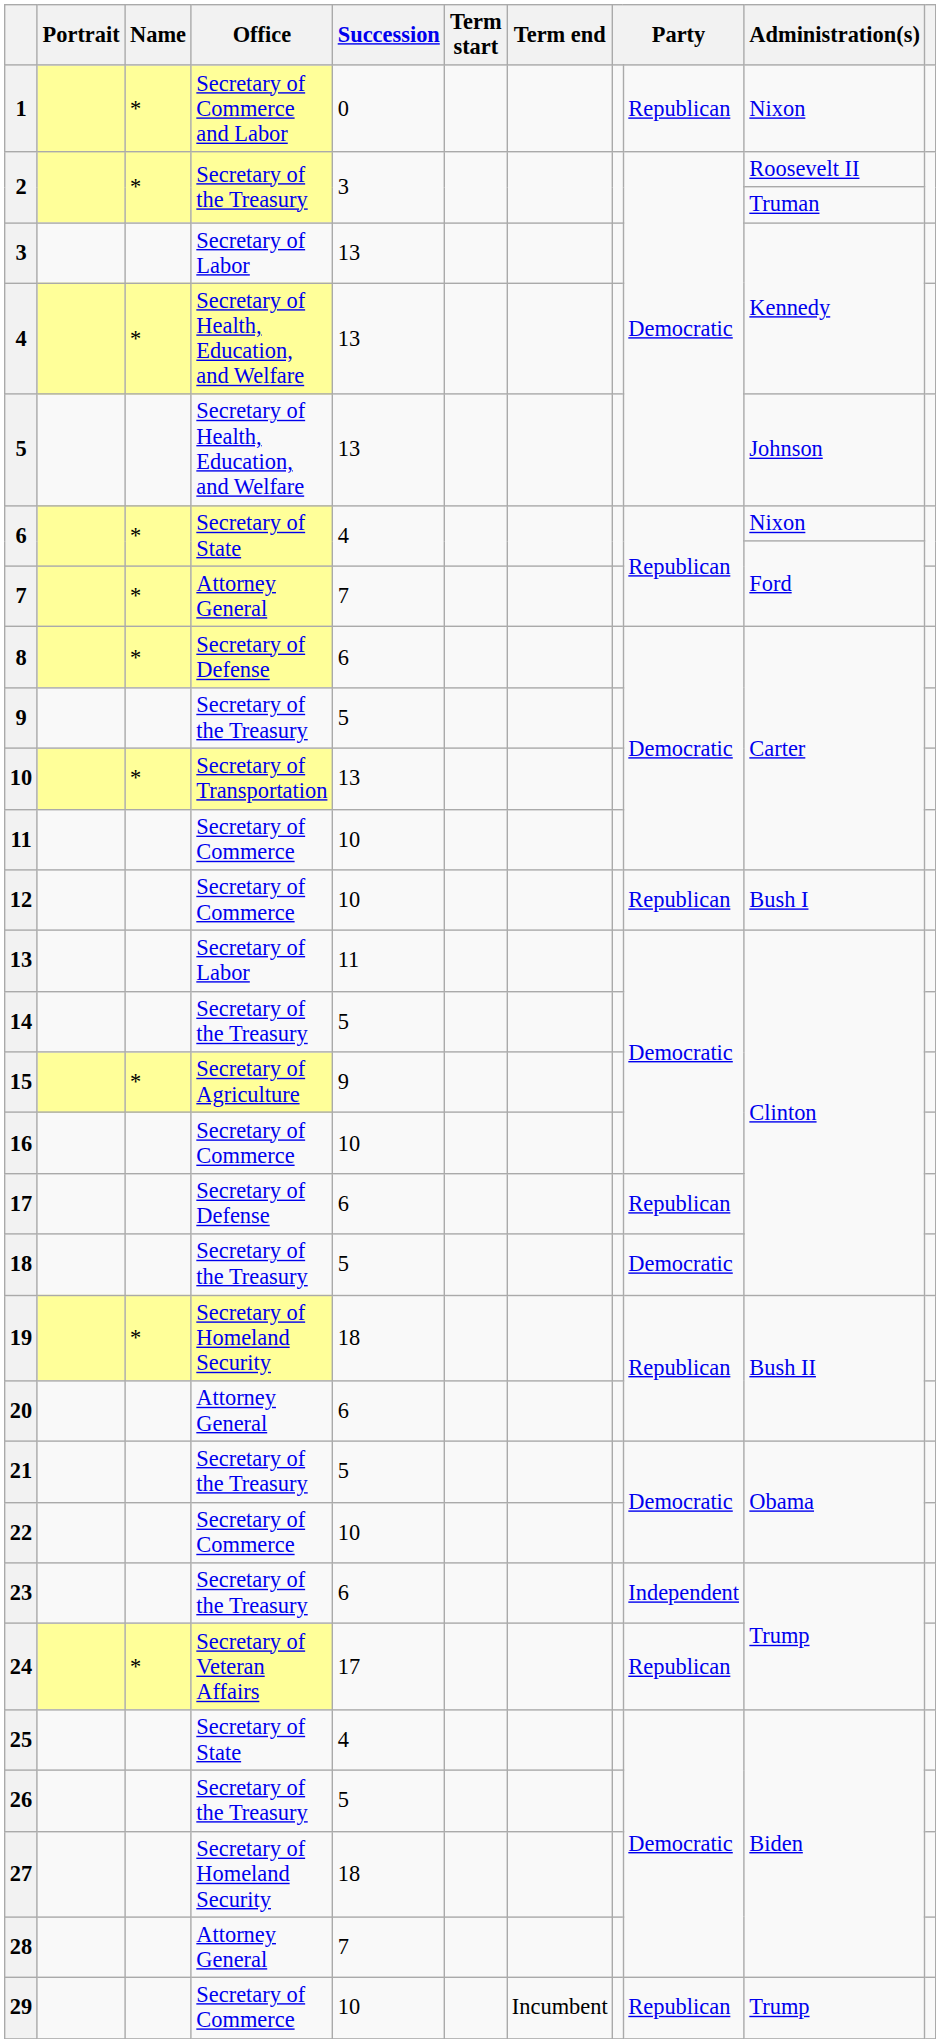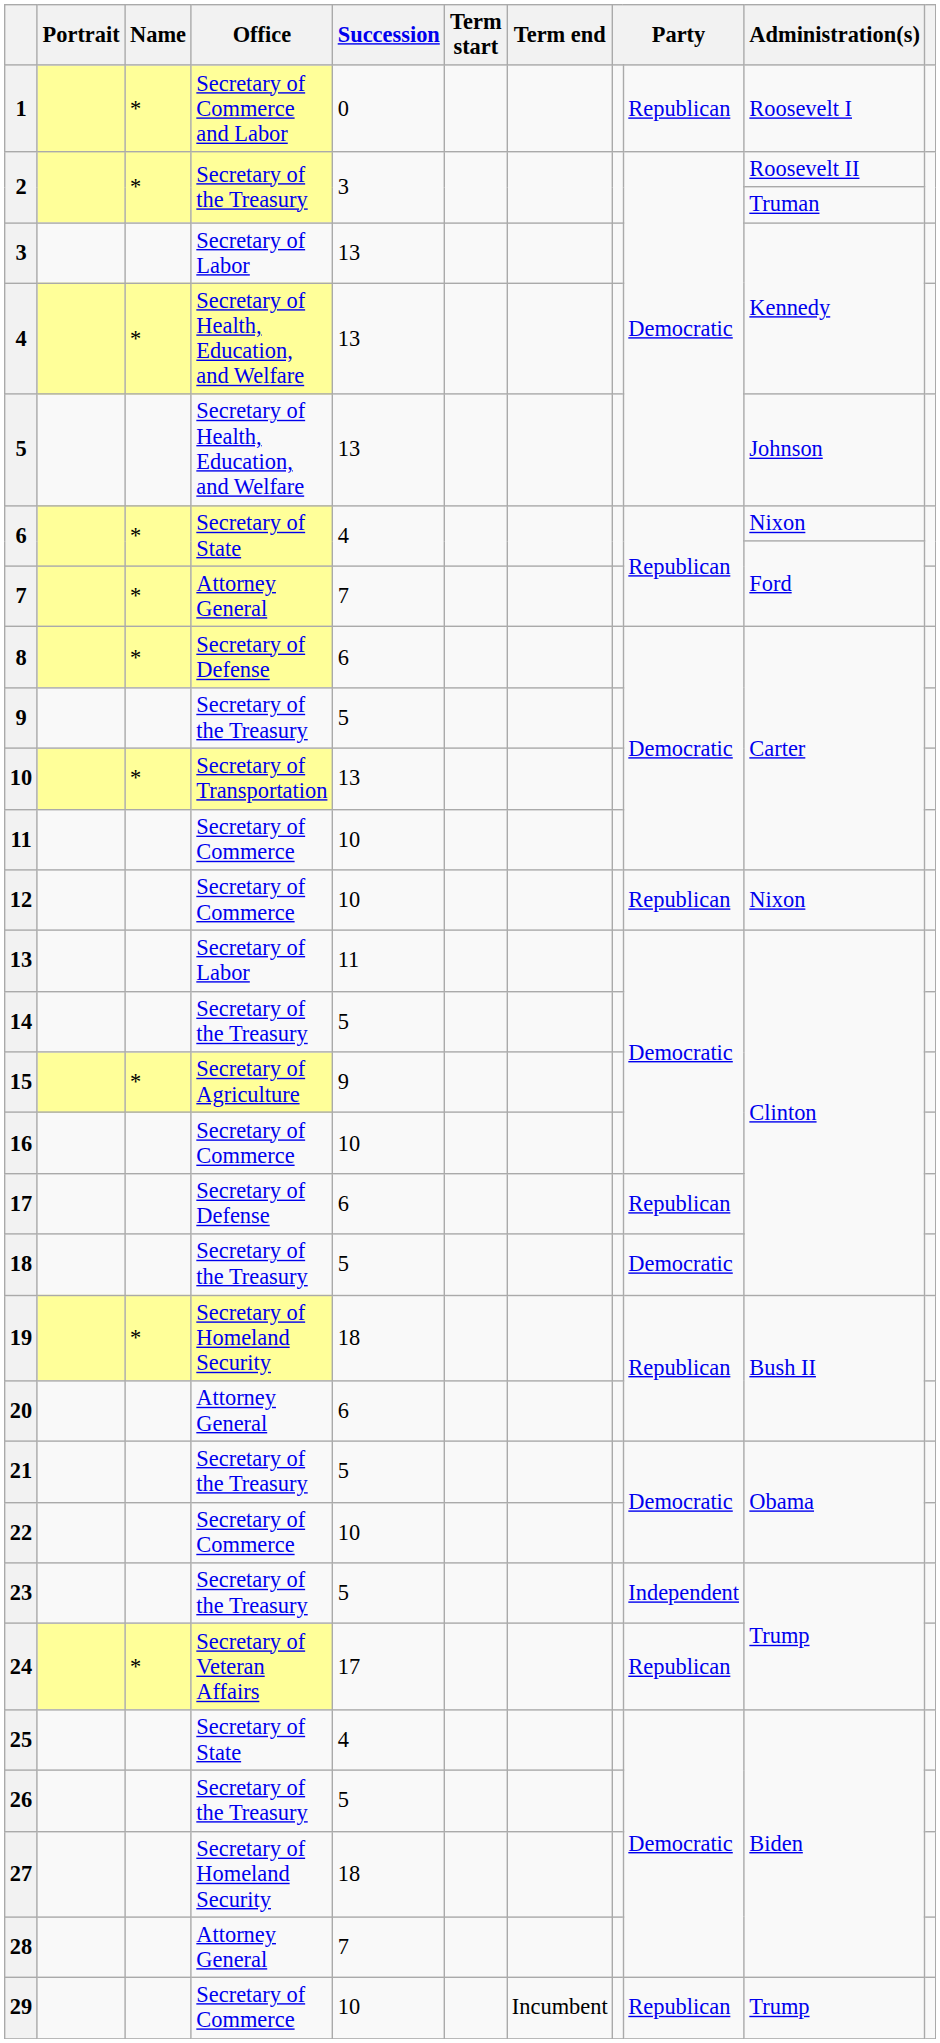(777, 108) Nixon -> (801, 108) Roosevelt I
(779, 899) Bush I -> (777, 899) Nixon
(343, 1593) 6 -> (343, 1593) 5
